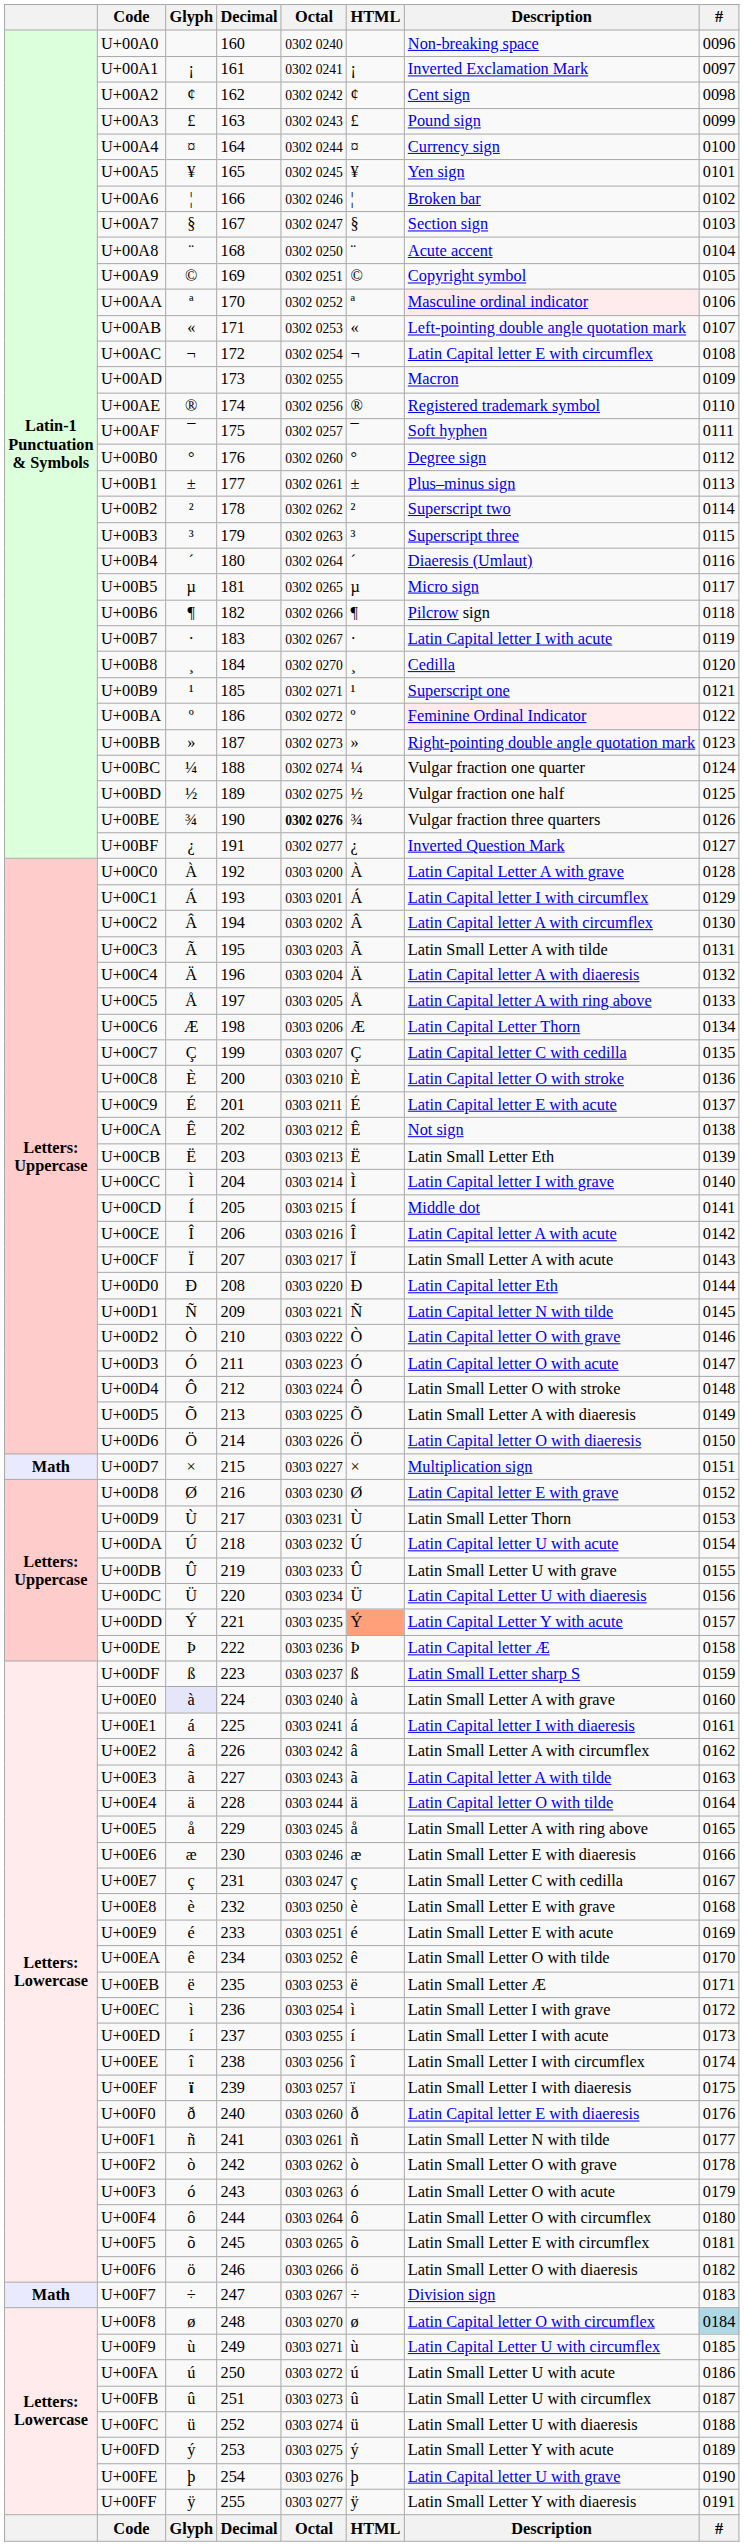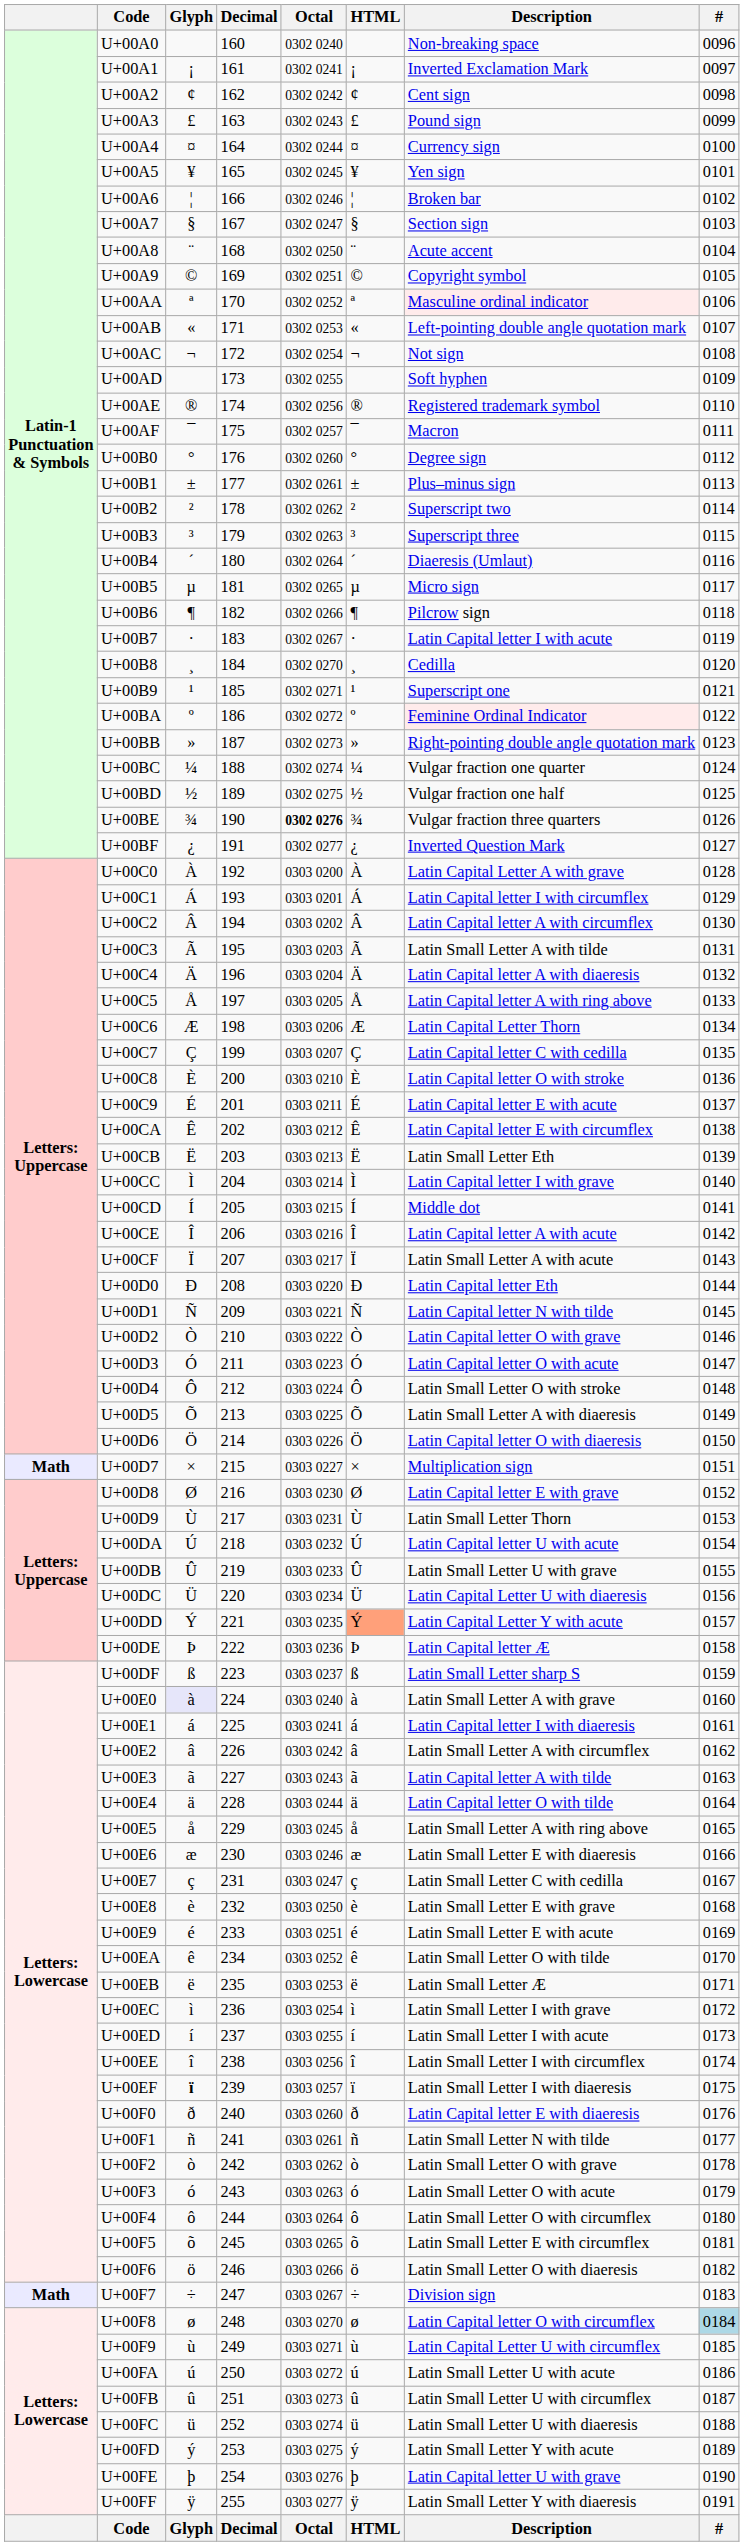(530, 353) Latin Capital letter E with circumflex -> (436, 353) Not sign
(433, 379) Macron -> (448, 379) Soft hyphen
(448, 431) Soft hyphen -> (433, 431) Macron
(436, 1130) Not sign -> (530, 1130) Latin Capital letter E with circumflex
